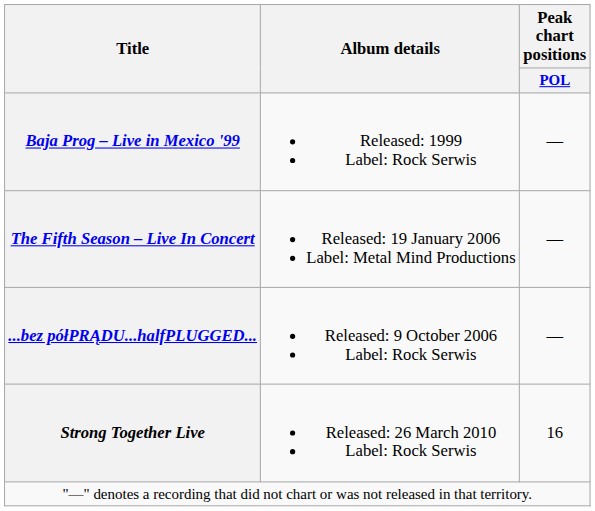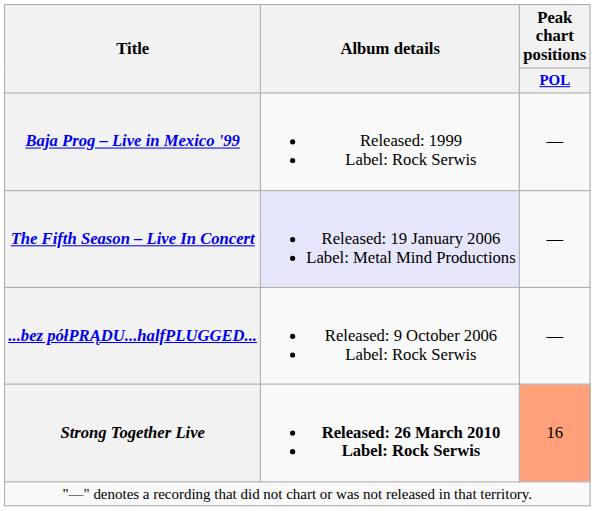(390, 248) no background -> (390, 248) lavender background
(390, 442) normal -> (390, 442) bold
(555, 432) no background -> (555, 432) lightsalmon background
